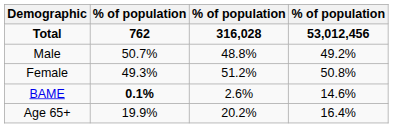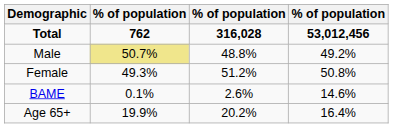(140, 53) no background -> (140, 53) khaki background
(140, 93) bold -> (140, 93) normal
